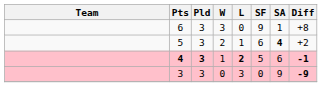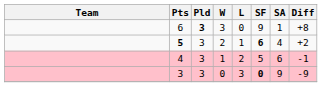(202, 28) normal -> (202, 28) bold
(180, 43) normal -> (180, 43) bold
(261, 43) normal -> (261, 43) bold
(280, 43) bold -> (280, 43) normal
(180, 58) bold -> (180, 58) normal
(202, 58) bold -> (202, 58) normal
(241, 58) bold -> (241, 58) normal
(303, 58) bold -> (303, 58) normal
(261, 74) normal -> (261, 74) bold
(303, 74) bold -> (303, 74) normal
